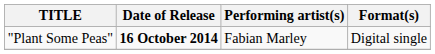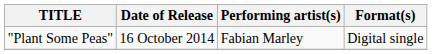(169, 37) bold -> (167, 37) normal
